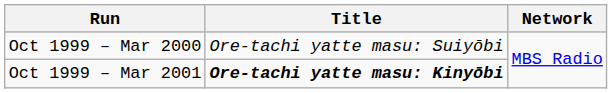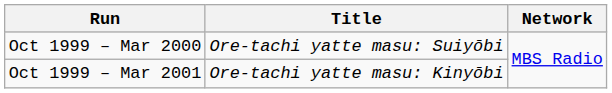(356, 74) bold -> (356, 74) normal
